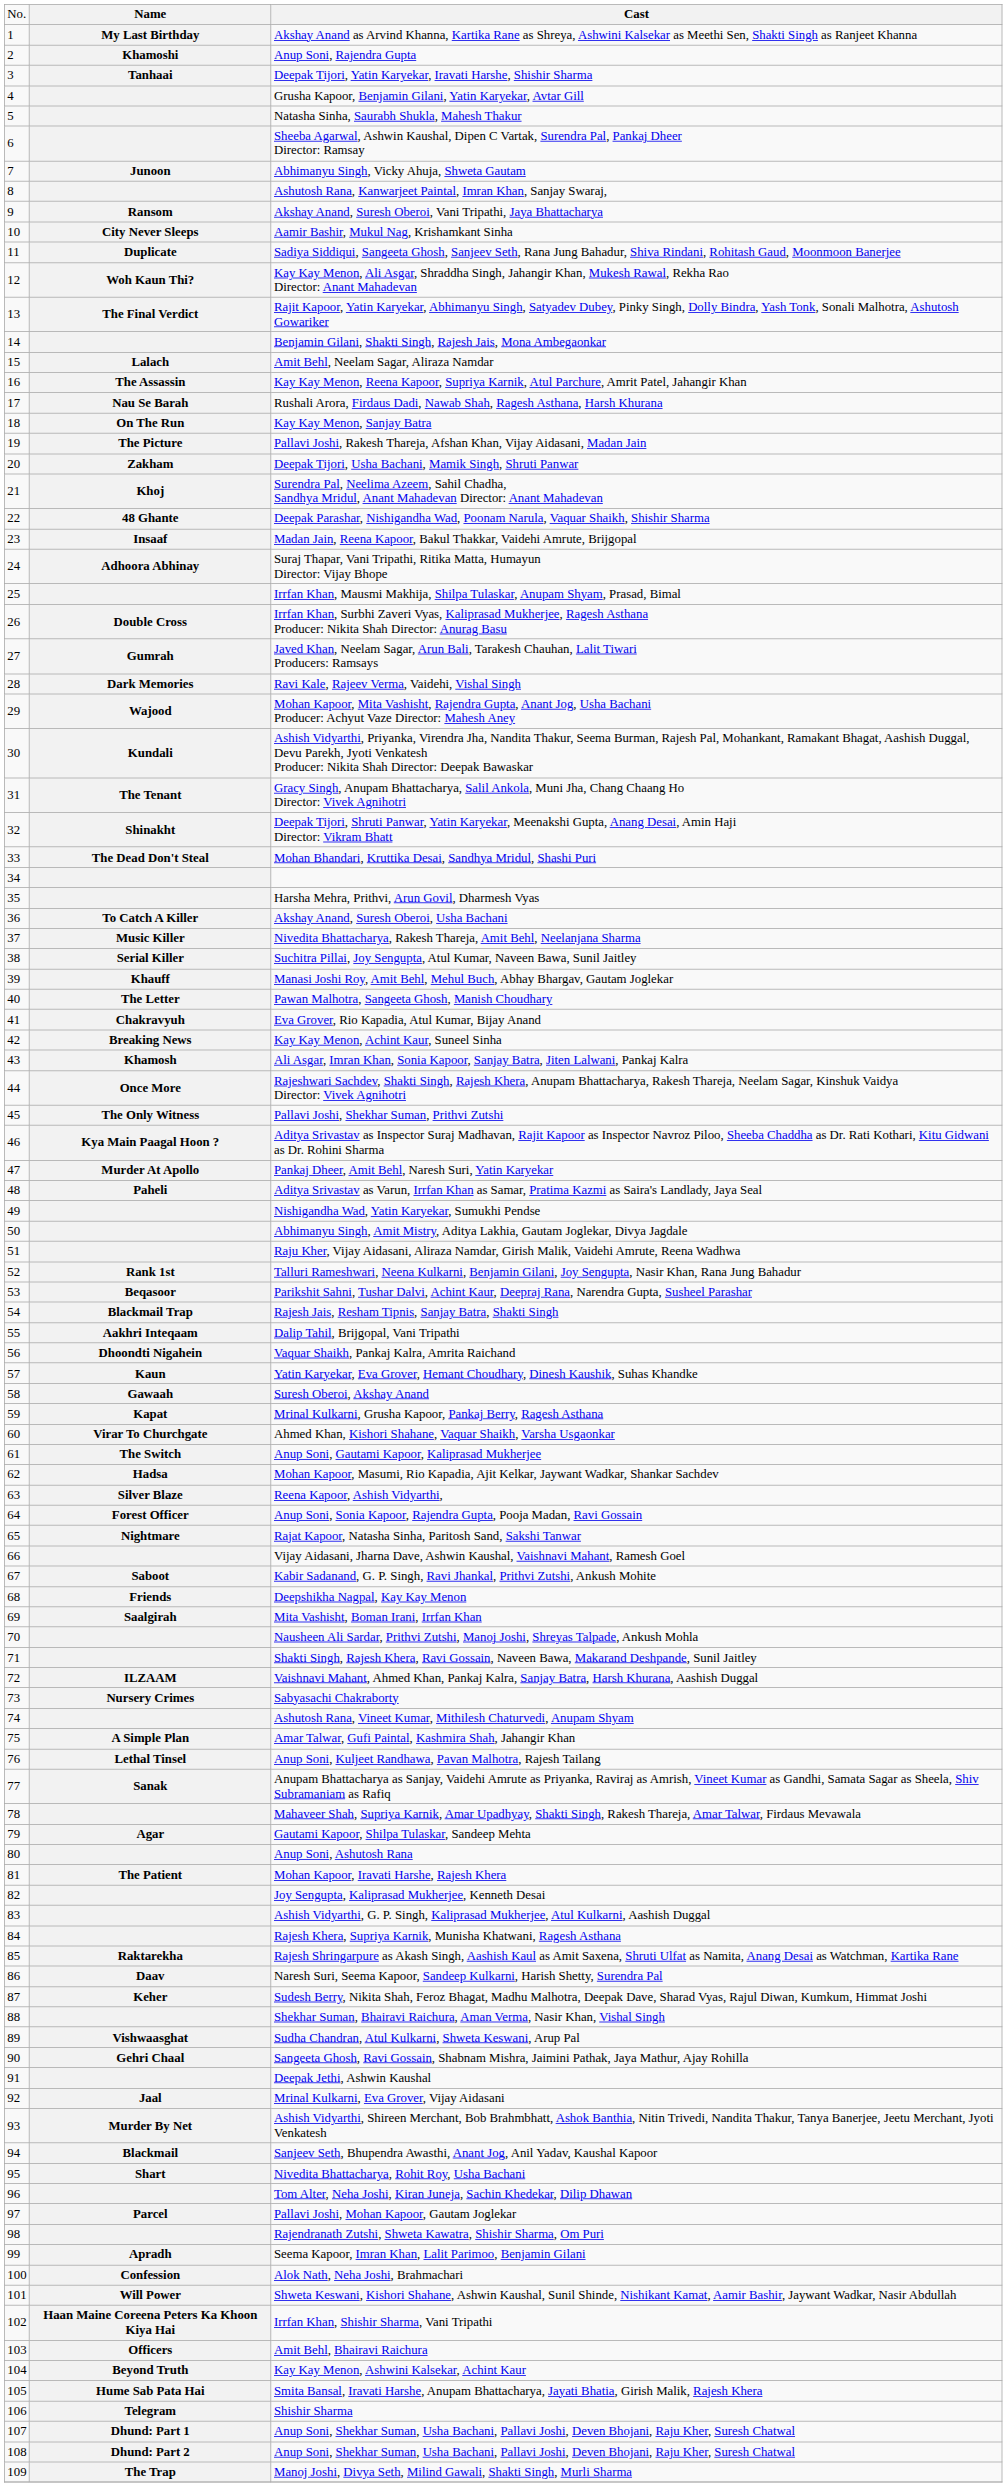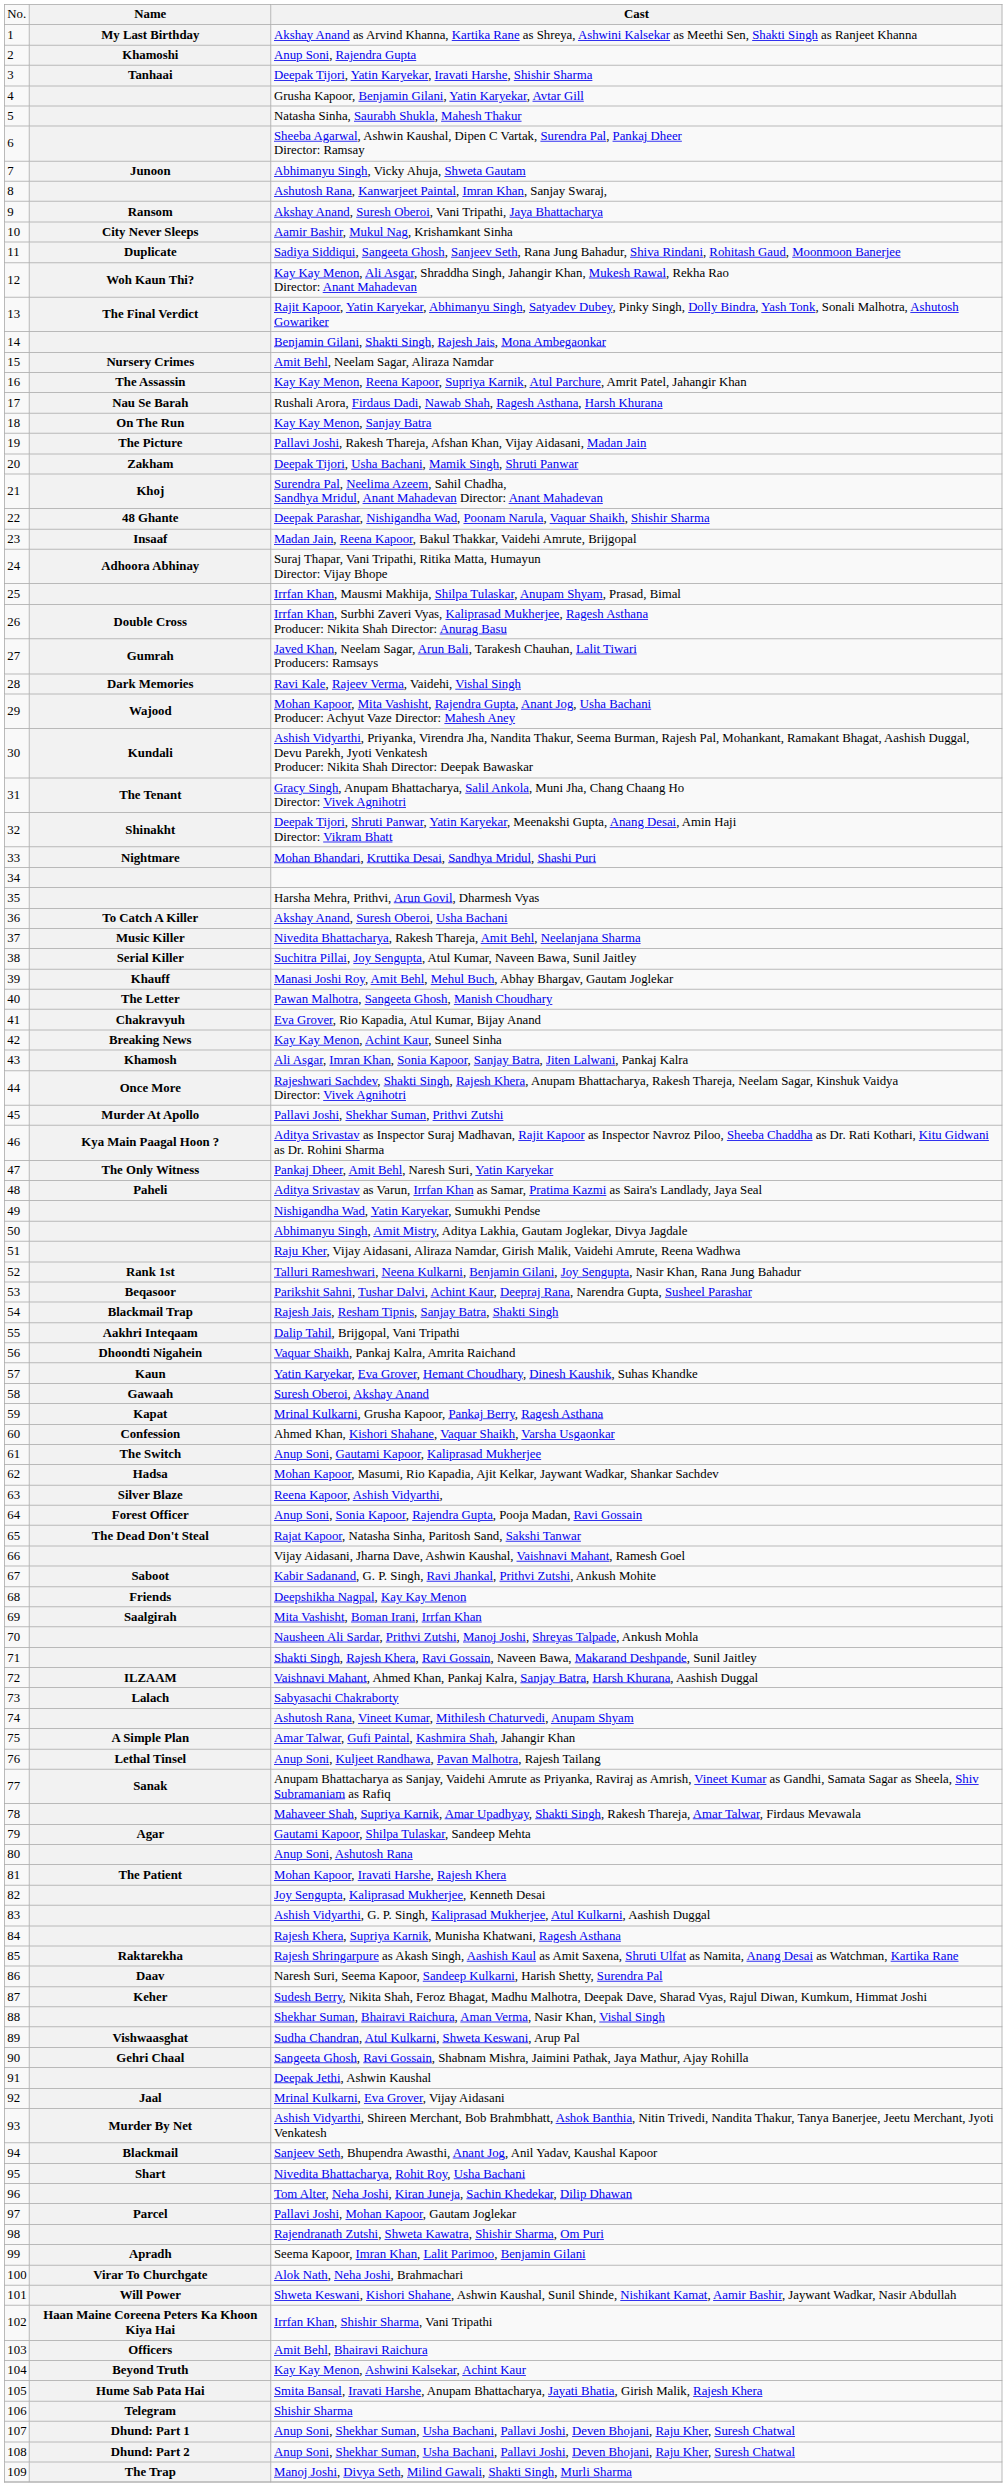(150, 362) Lalach -> (150, 362) Nursery Crimes
(150, 857) The Dead Don't Steal -> (150, 857) Nightmare
(150, 1115) The Only Witness -> (150, 1115) Murder At Apollo
(150, 1170) Murder At Apollo -> (150, 1170) The Only Witness
(150, 1434) Virar To Churchgate -> (150, 1434) Confession
(150, 1535) Nightmare -> (150, 1535) The Dead Don't Steal
(150, 1698) Nursery Crimes -> (150, 1698) Lalach
(150, 2275) Confession -> (150, 2275) Virar To Churchgate
